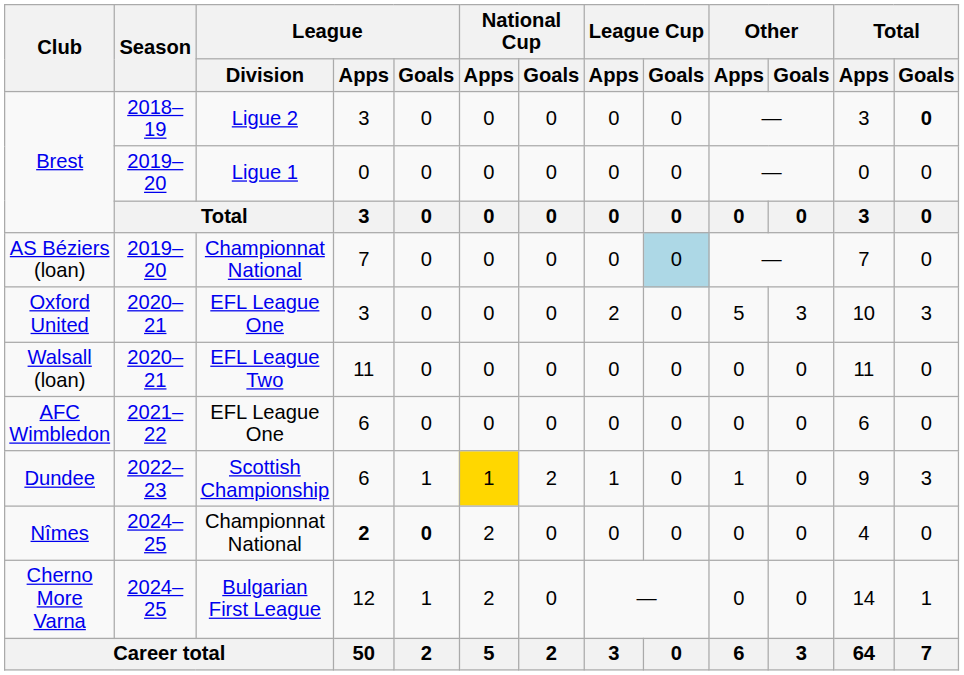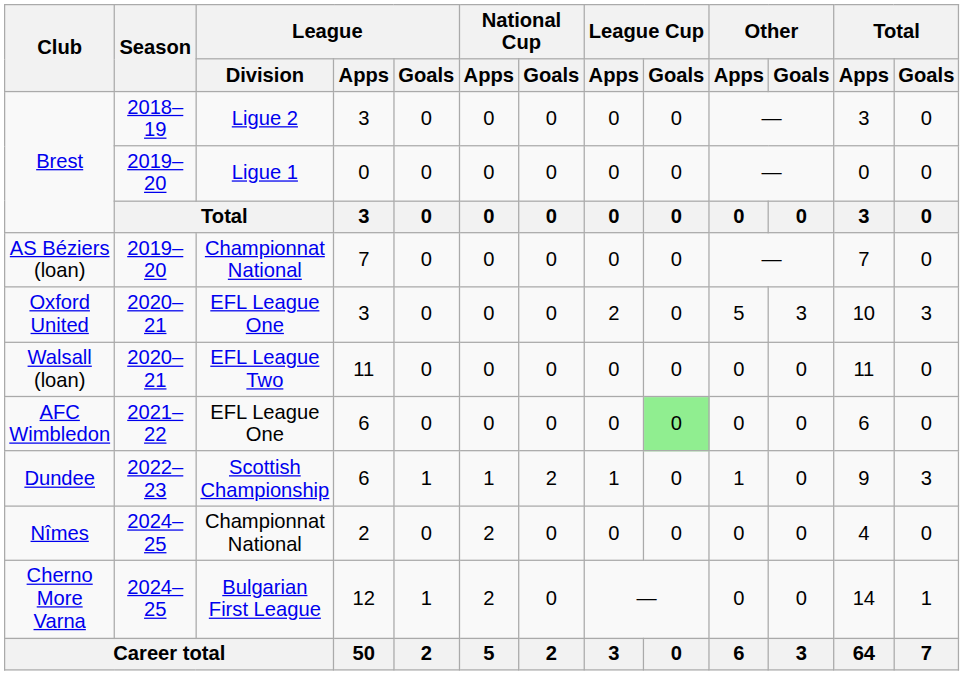(926, 118) bold -> (926, 118) normal
(676, 259) lightblue background -> (676, 259) no background
(676, 423) no background -> (676, 423) lightgreen background
(489, 478) gold background -> (489, 478) no background
(364, 532) bold -> (364, 532) normal
(426, 532) bold -> (426, 532) normal
